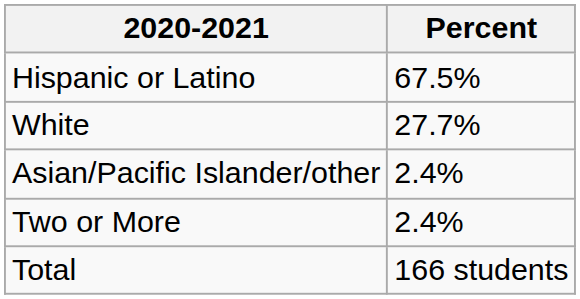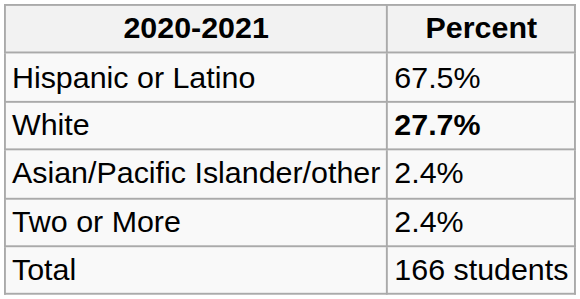(437, 125) normal -> (437, 125) bold
